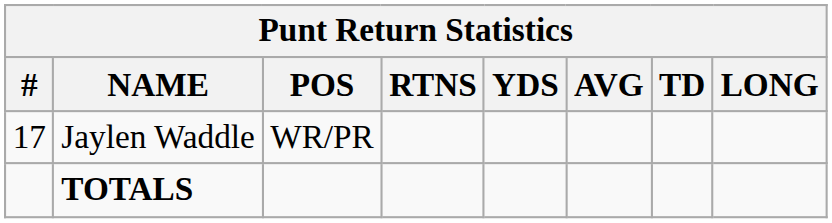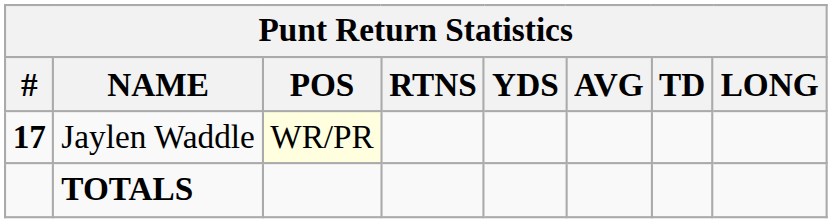(29, 136) normal -> (29, 136) bold
(322, 136) no background -> (322, 136) lightyellow background
